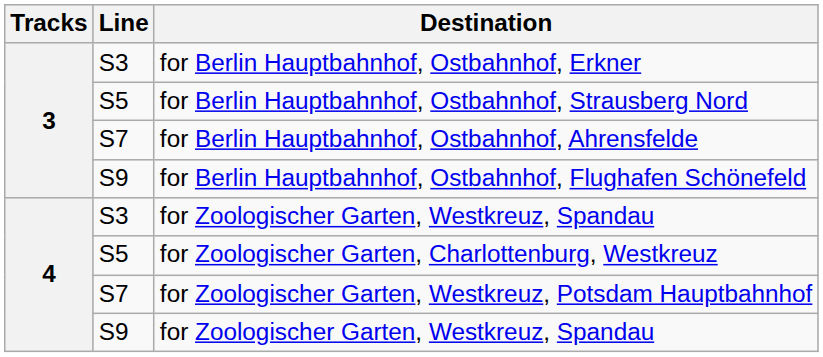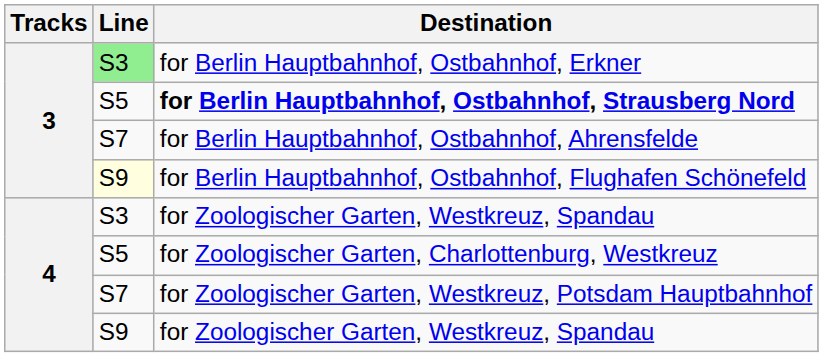(114, 62) no background -> (114, 62) lightgreen background
(454, 100) normal -> (477, 100) bold
(114, 178) no background -> (114, 178) lightyellow background
